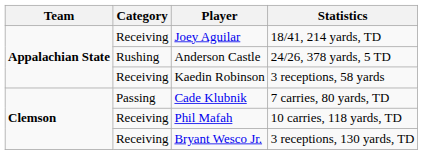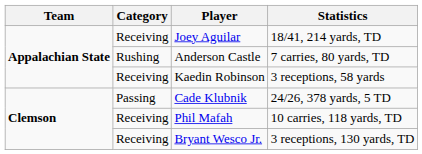(331, 56) 24/26, 378 yards, 5 TD -> (330, 56) 7 carries, 80 yards, TD
(330, 97) 7 carries, 80 yards, TD -> (331, 97) 24/26, 378 yards, 5 TD
